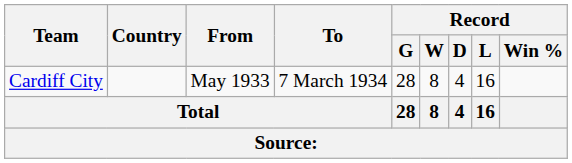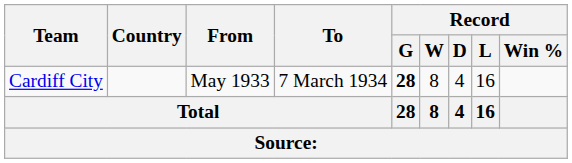(406, 81) normal -> (406, 81) bold
